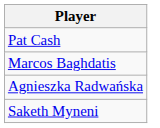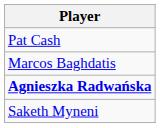(75, 87) normal -> (80, 87) bold
